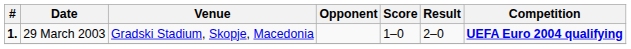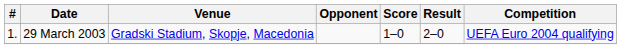(12, 33) bold -> (12, 33) normal
(545, 33) bold -> (540, 33) normal
